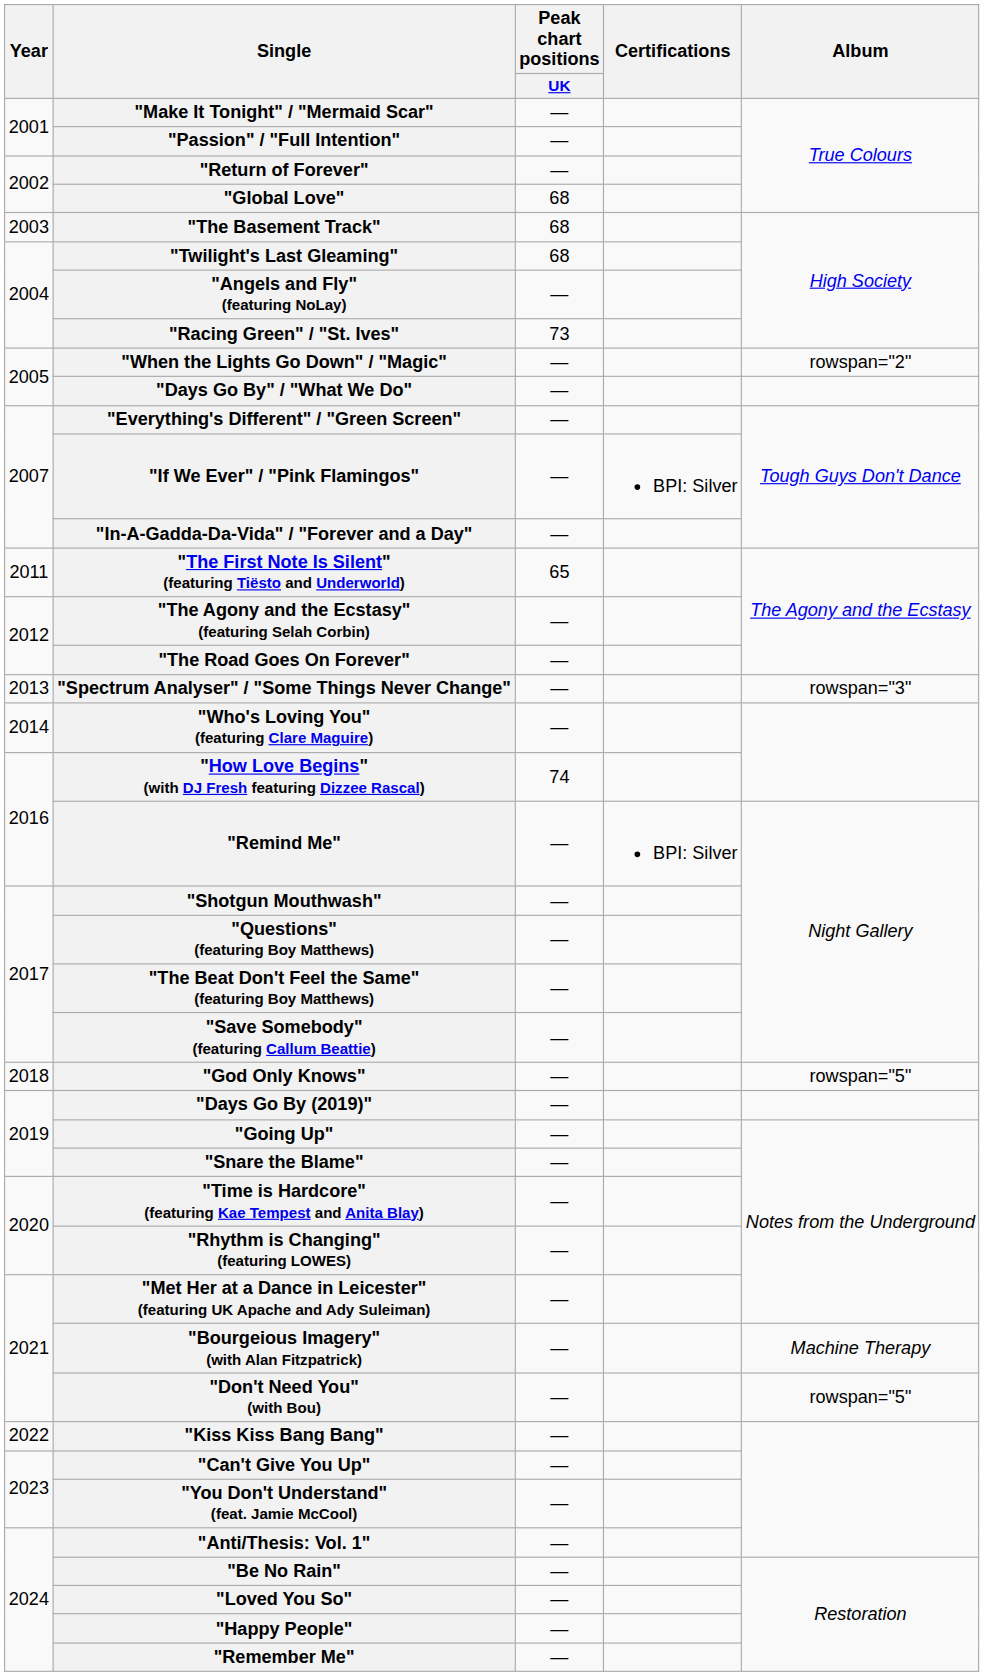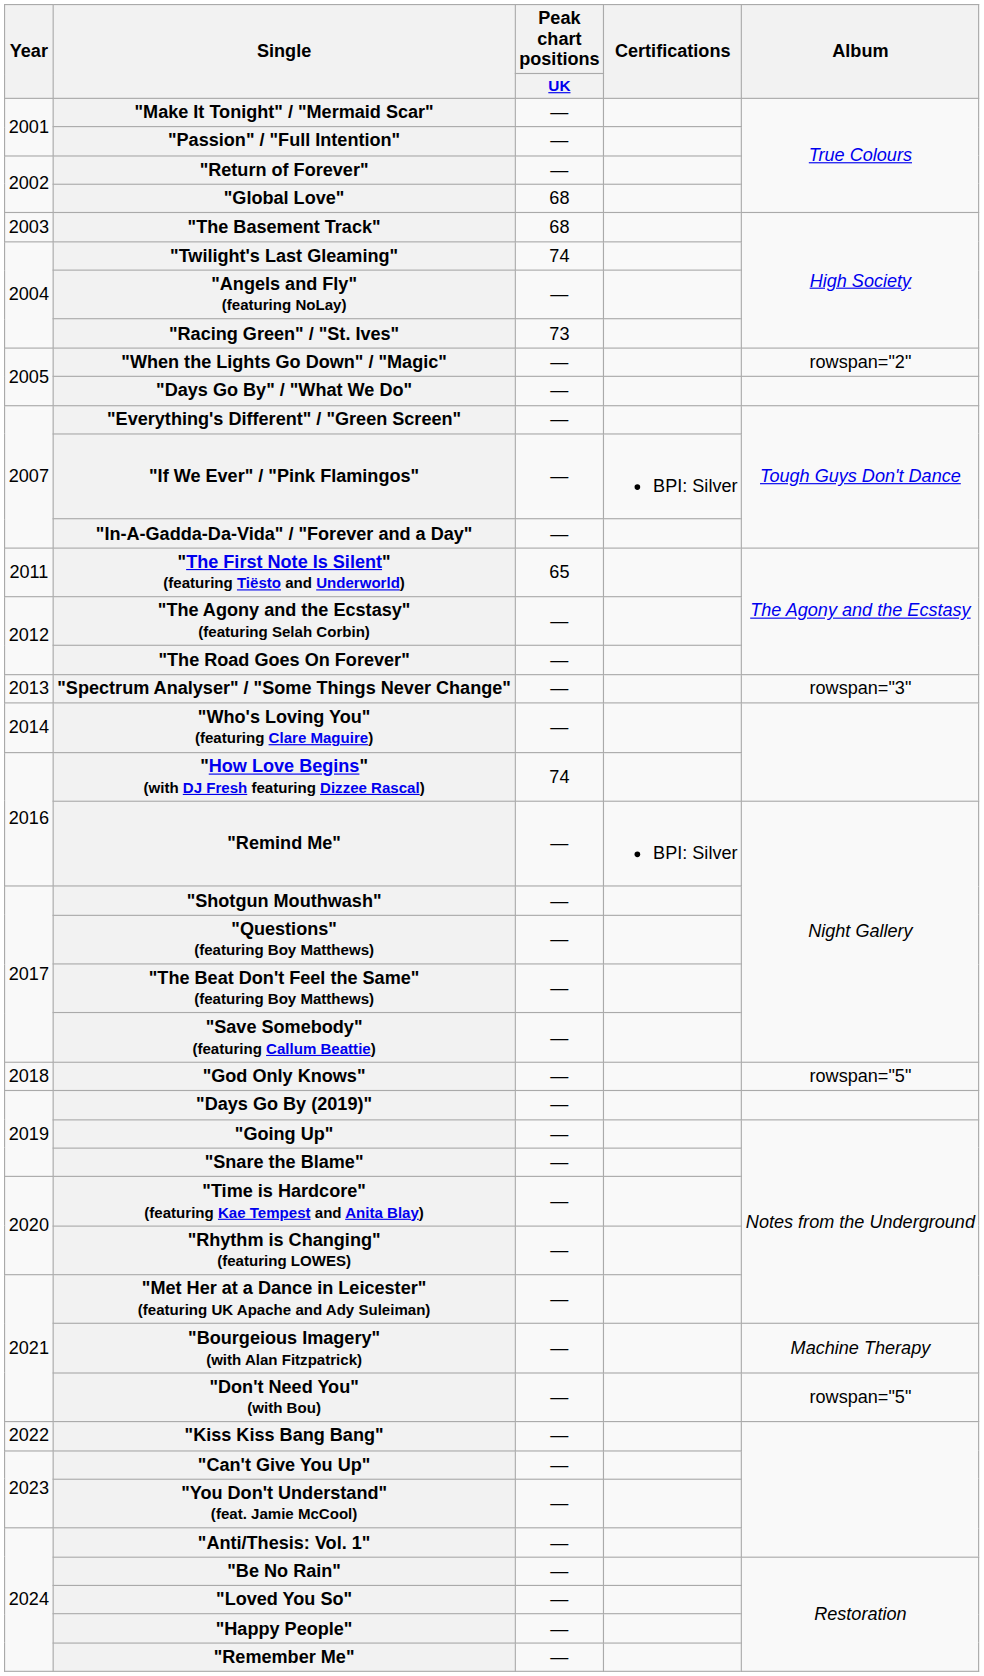(559, 255) 68 -> (559, 255) 74
